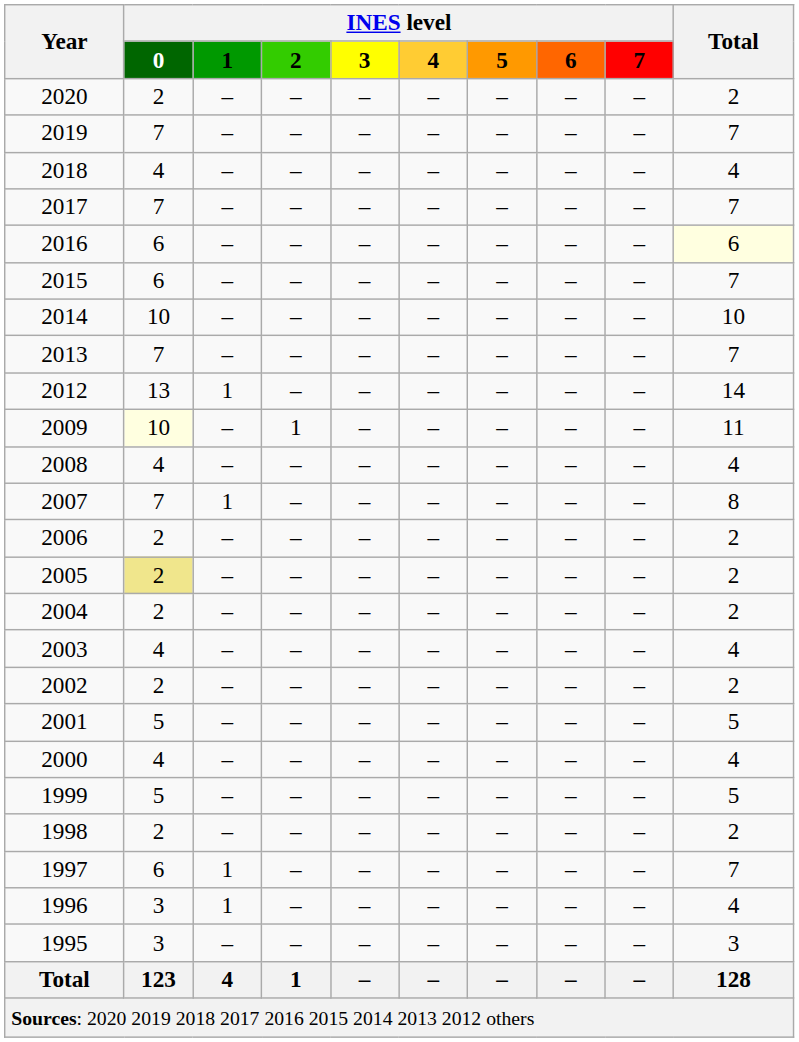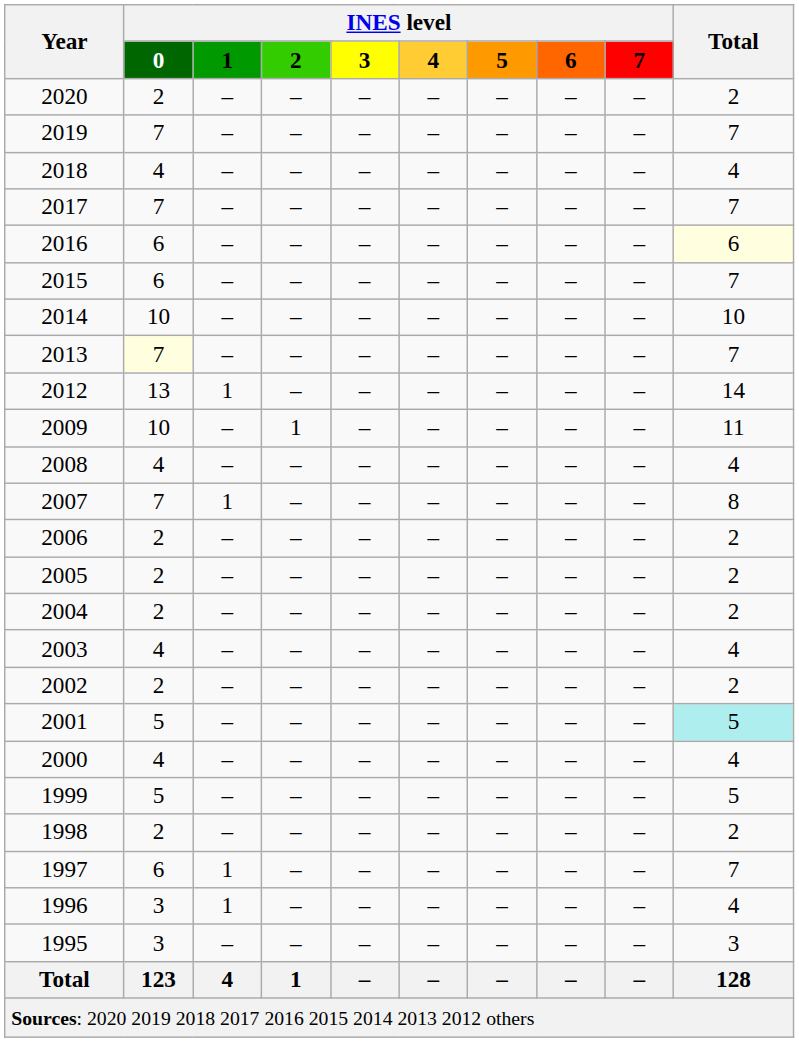(159, 354) no background -> (159, 354) lightyellow background
(159, 427) lightyellow background -> (159, 427) no background
(159, 574) khaki background -> (159, 574) no background
(733, 721) no background -> (733, 721) paleturquoise background
